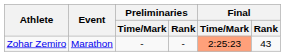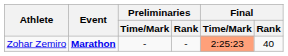(92, 44) normal -> (93, 44) bold
(266, 44) 43 -> (269, 44) 40
